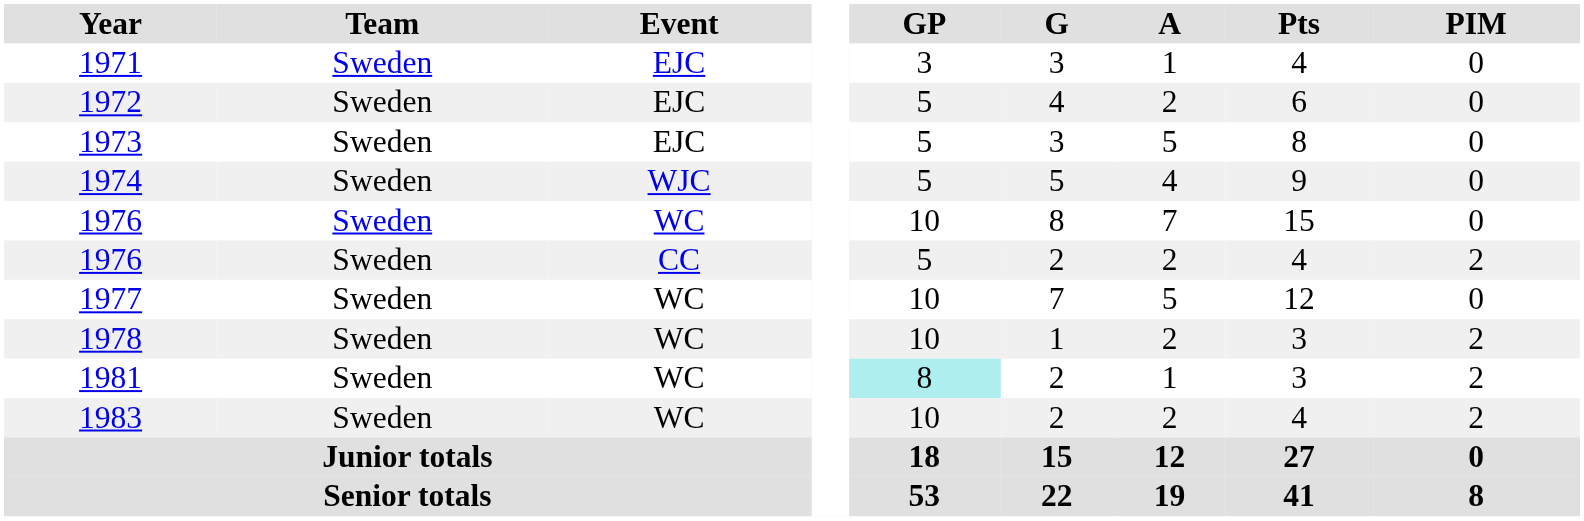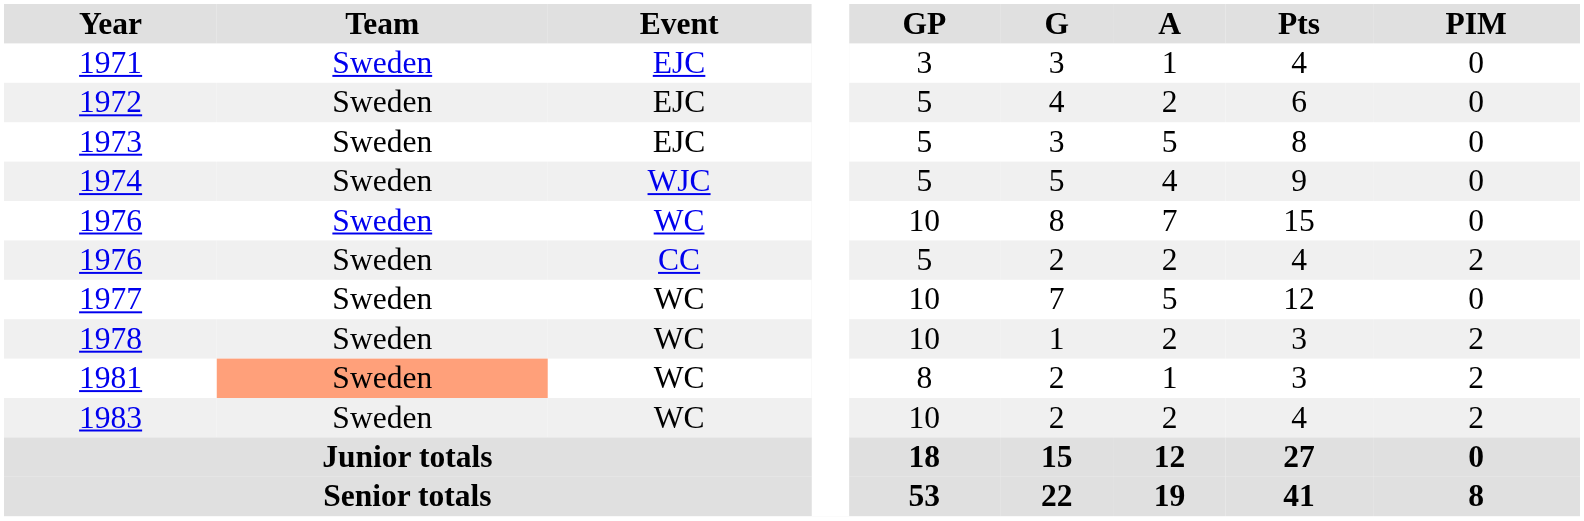(382, 377) no background -> (382, 377) lightsalmon background
(924, 377) paleturquoise background -> (924, 377) no background
